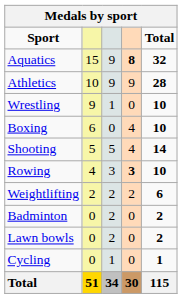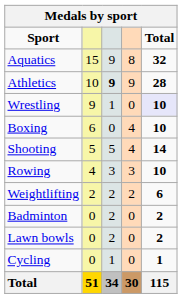(132, 60) bold -> (132, 60) normal
(112, 82) normal -> (112, 82) bold
(160, 104) no background -> (160, 104) lavender background
(132, 171) bold -> (132, 171) normal
